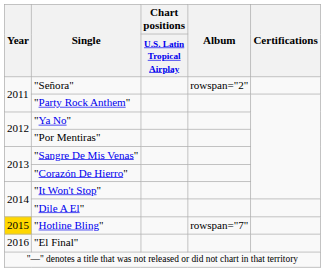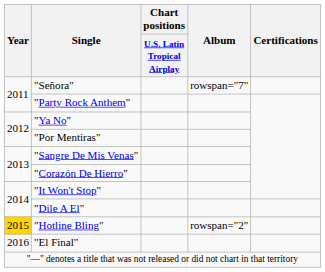(219, 85) rowspan="2" -> (219, 85) rowspan="7"
(219, 225) rowspan="7" -> (219, 225) rowspan="2"
